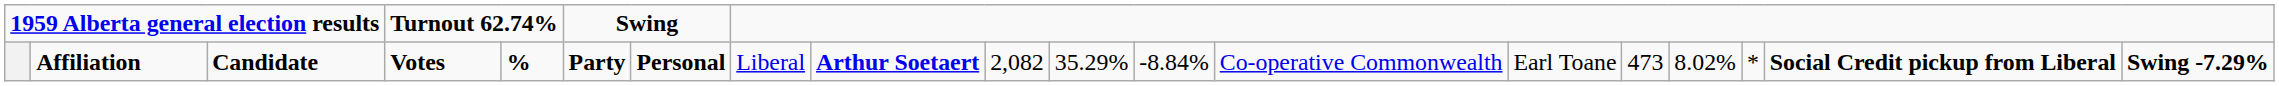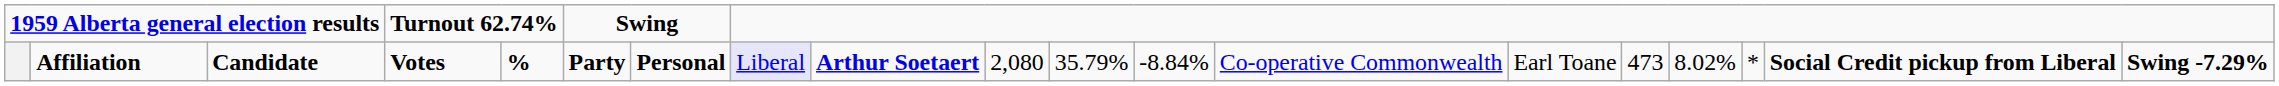(771, 61) no background -> (771, 61) lavender background
(1017, 61) 2,082 -> (1017, 61) 2,080
(1092, 61) 35.29% -> (1092, 61) 35.79%
